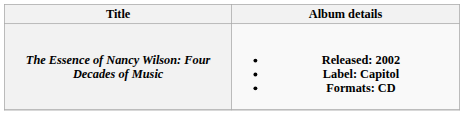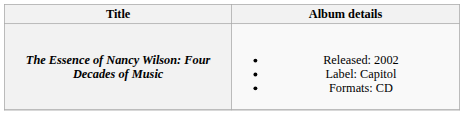(346, 74) bold -> (346, 74) normal
